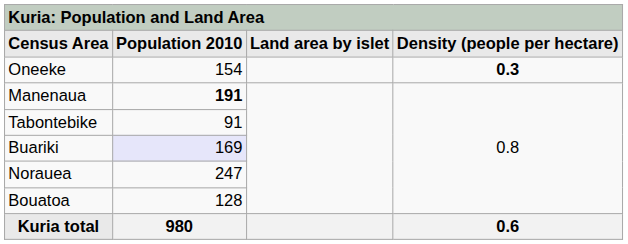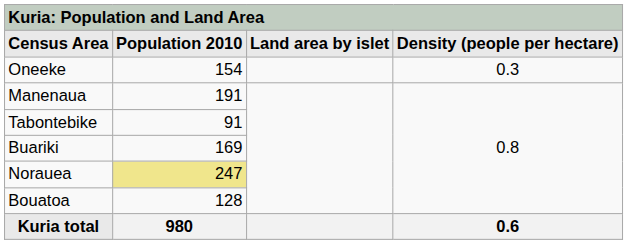(508, 69) bold -> (508, 69) normal
(229, 95) bold -> (229, 95) normal
(229, 148) lavender background -> (229, 148) no background
(229, 174) no background -> (229, 174) khaki background
